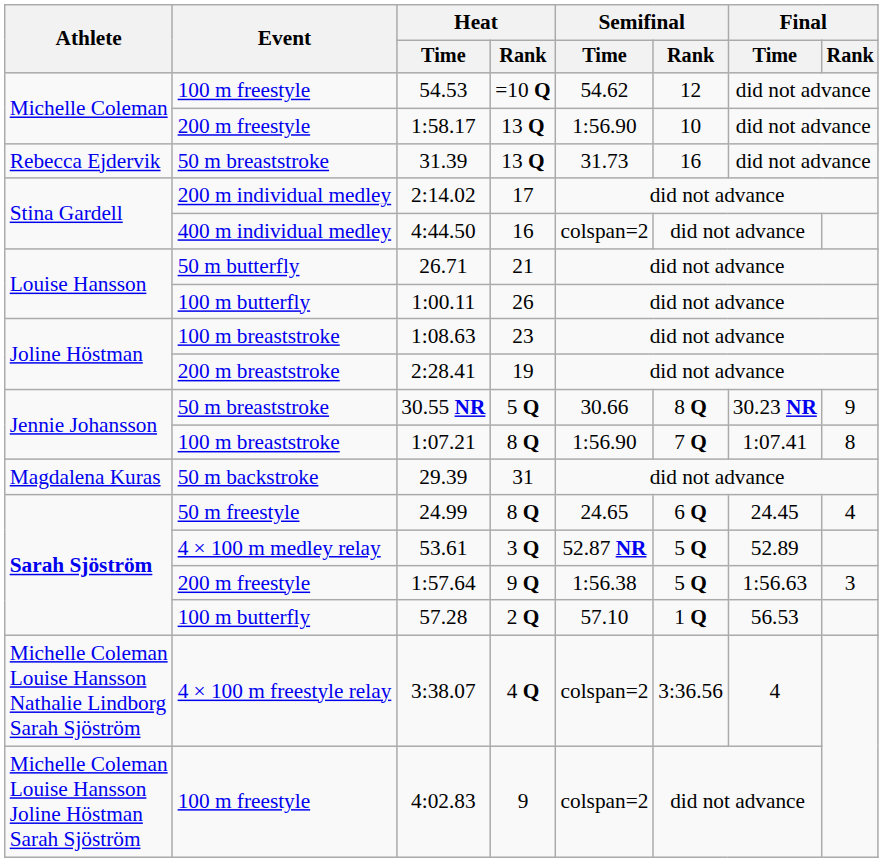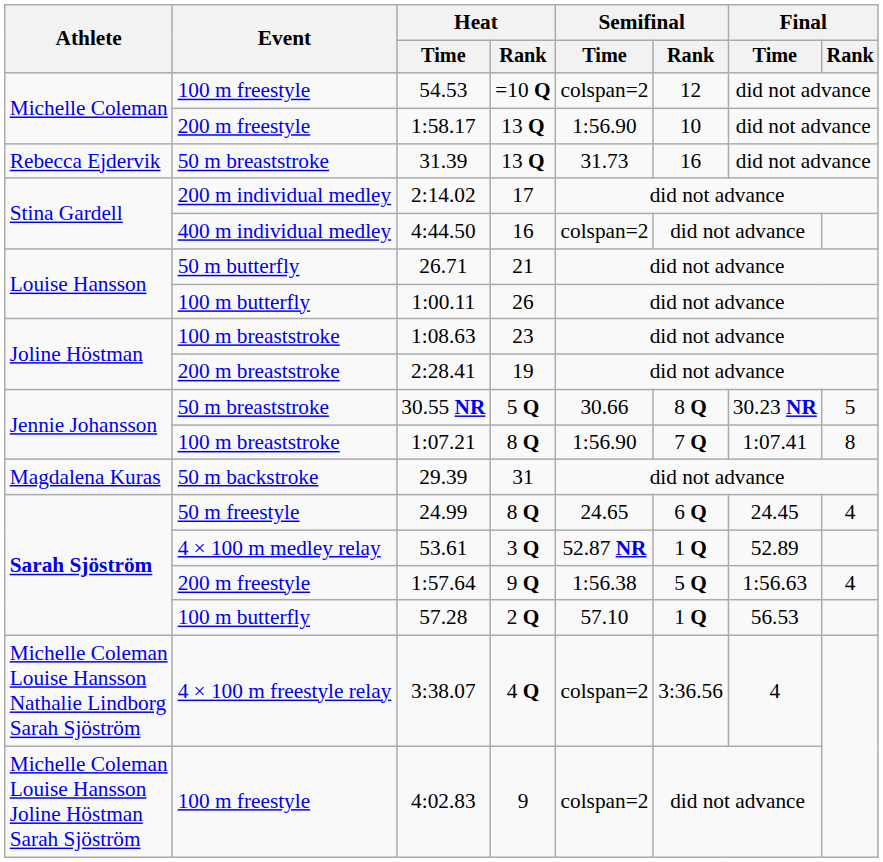(604, 90) 54.62 -> (604, 90) colspan=2
(850, 407) 9 -> (850, 407) 5
(691, 547) 5 Q -> (691, 547) 1 Q
(850, 582) 3 -> (850, 582) 4
